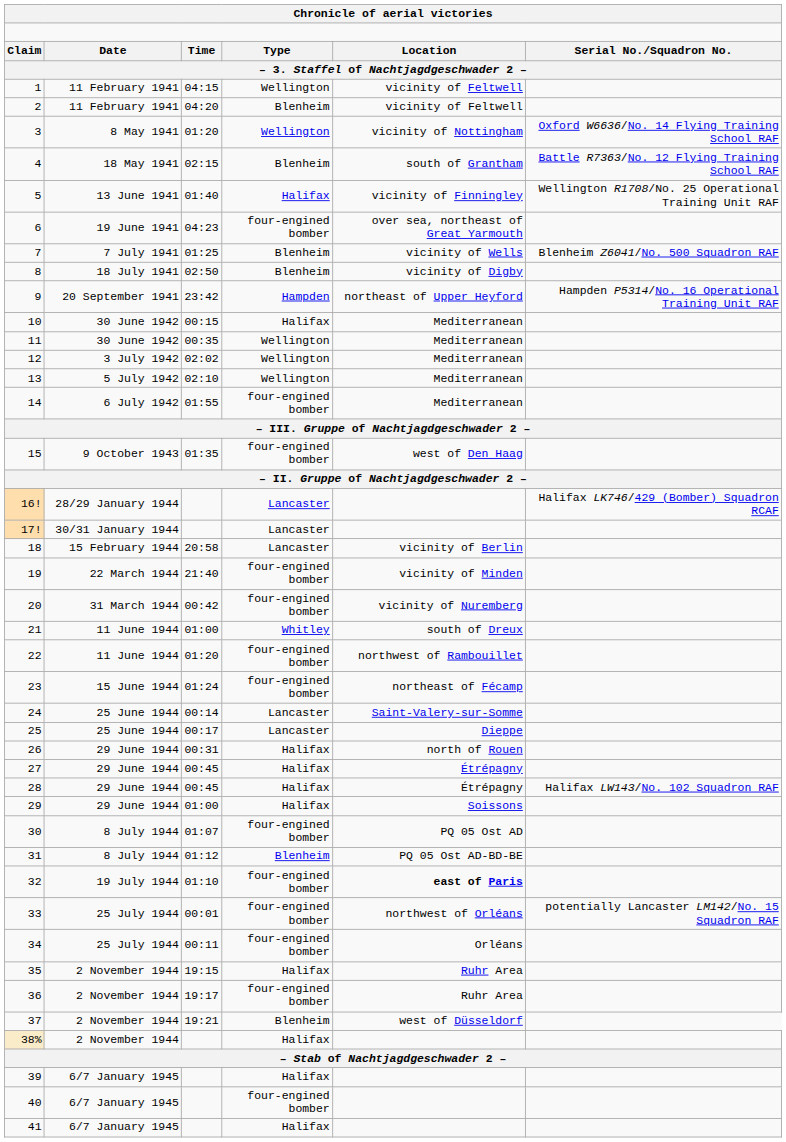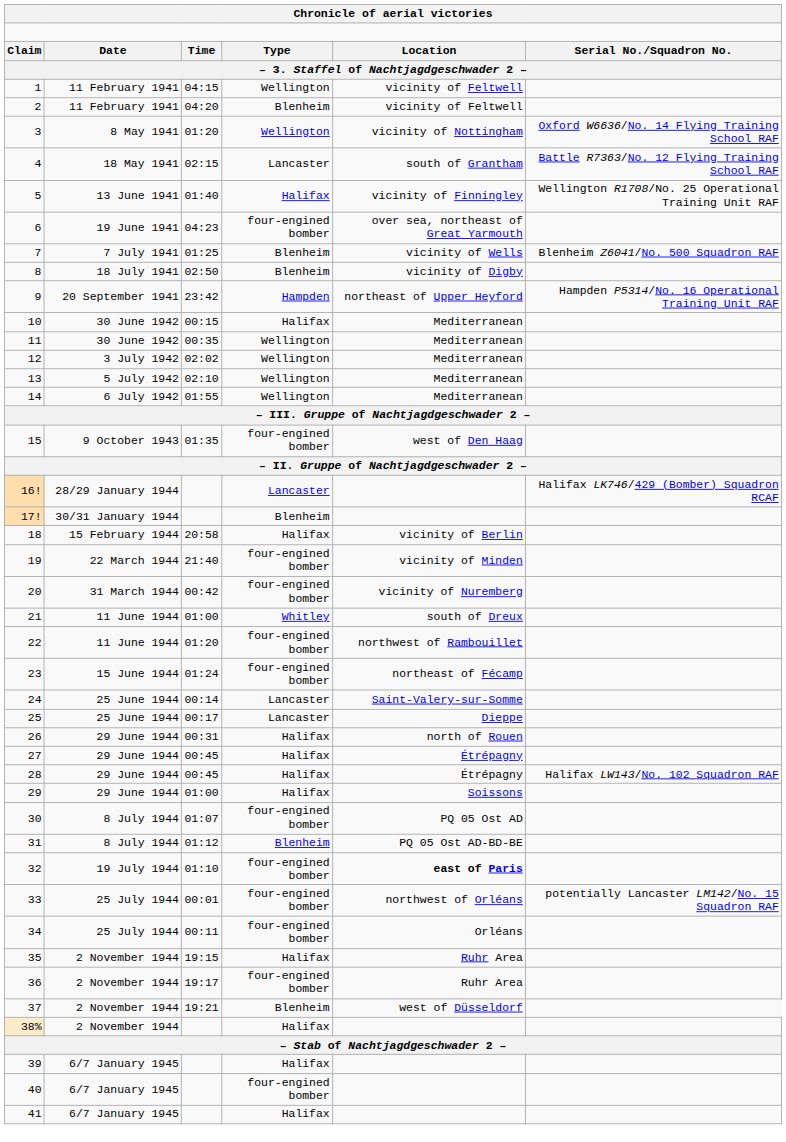(302, 164) Blenheim -> (299, 164) Lancaster
(289, 403) four-engined bomber -> (295, 397) Wellington
(299, 530) Lancaster -> (302, 516) Blenheim
(299, 548) Lancaster -> (306, 535) Halifax
